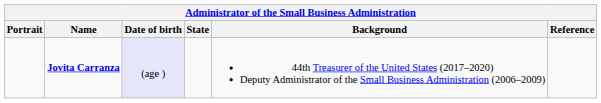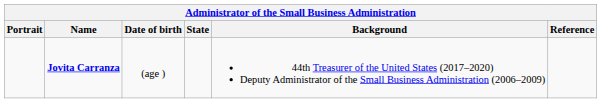(153, 73) lavender background -> (153, 73) no background
